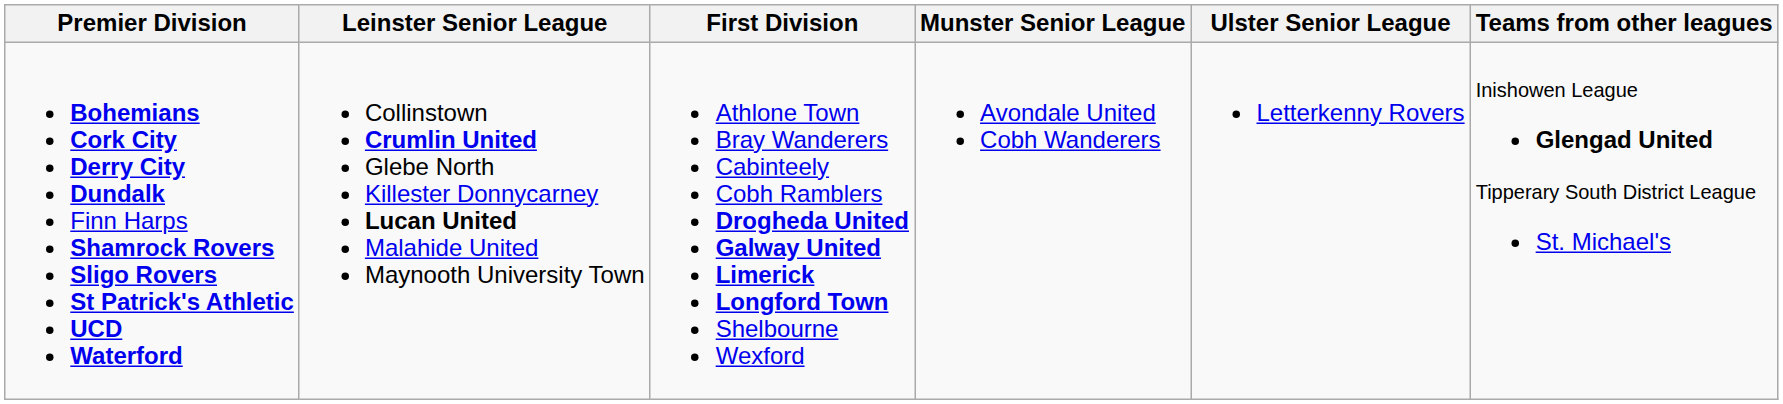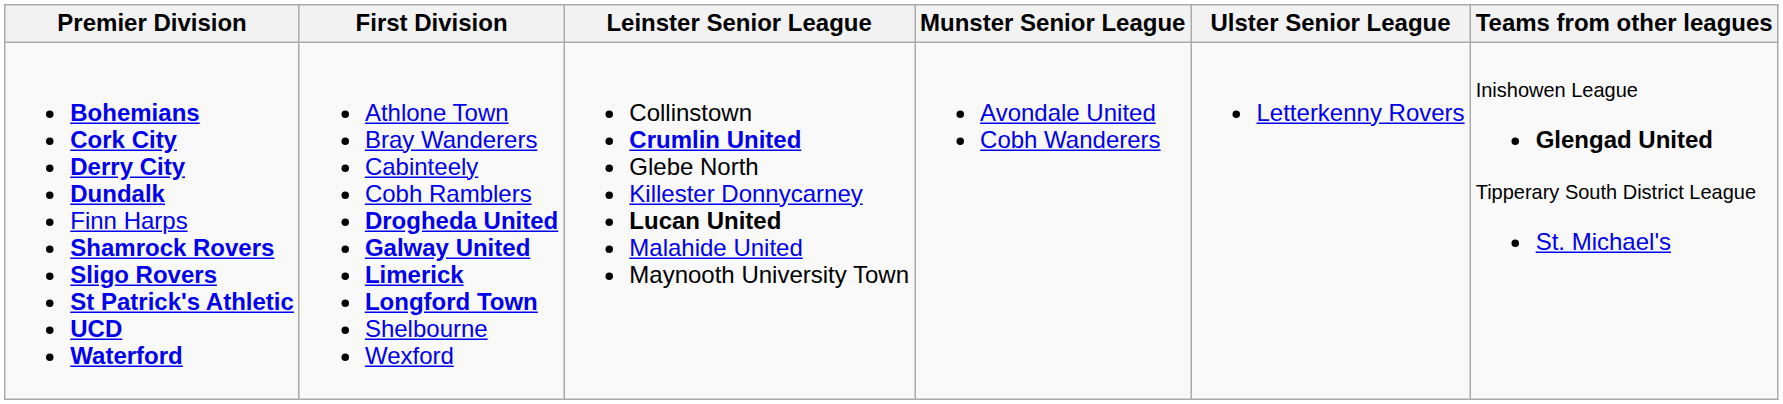columns swapped: (782, 23) <-> (475, 23)
